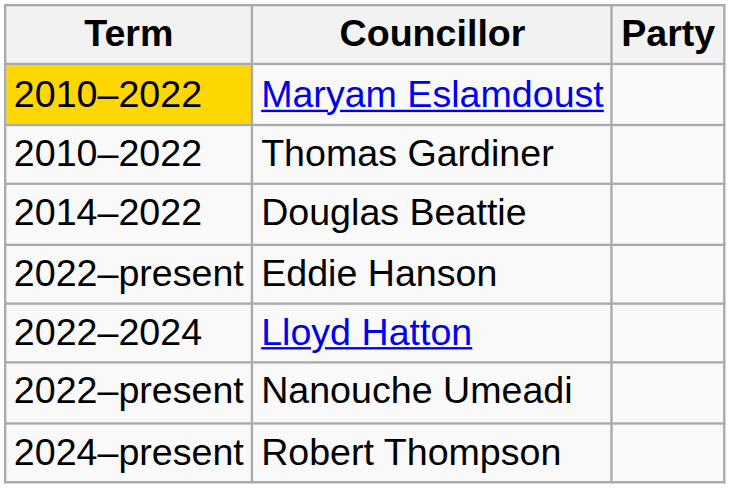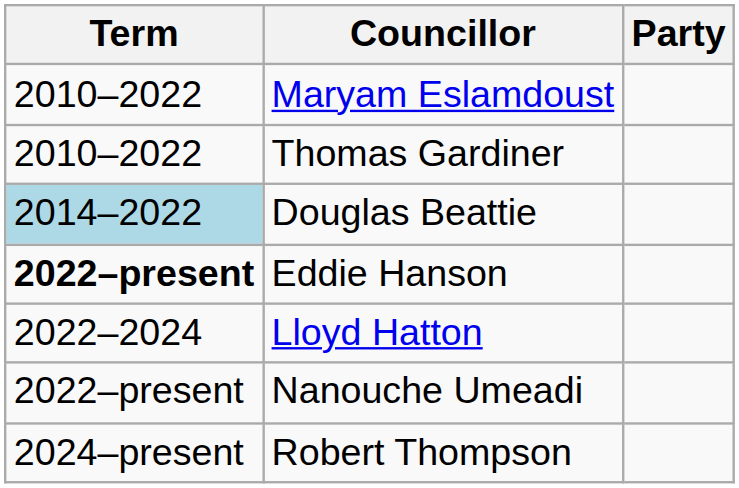(108, 93) gold background -> (108, 93) no background
(108, 213) no background -> (108, 213) lightblue background
(129, 272) normal -> (134, 272) bold
